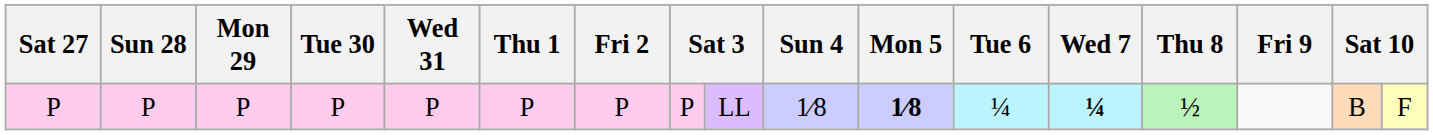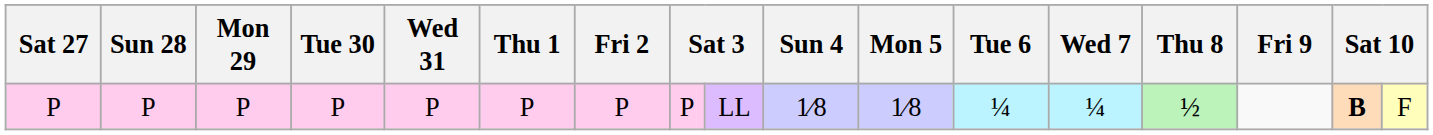(906, 106) bold -> (906, 106) normal
(1095, 106) bold -> (1095, 106) normal
(1357, 106) normal -> (1357, 106) bold
